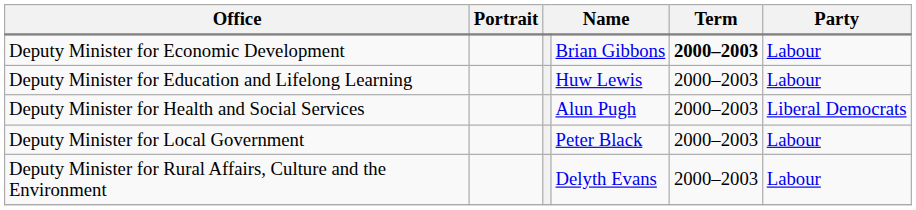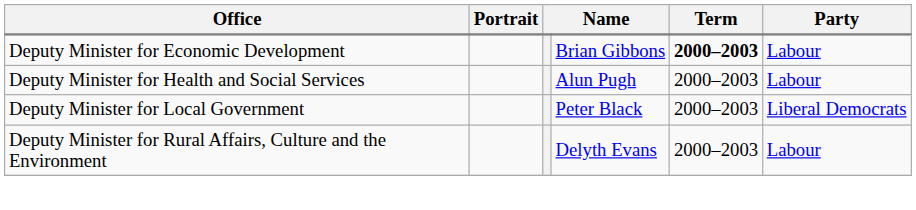- row: (211, 79)
(837, 109) Liberal Democrats -> (794, 79) Labour
(794, 139) Labour -> (837, 109) Liberal Democrats
